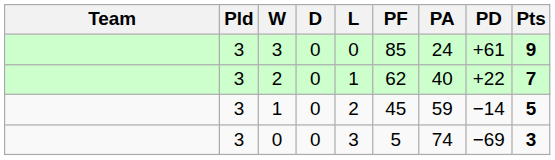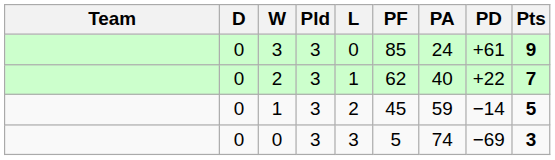columns swapped: (239, 19) <-> (315, 19)
